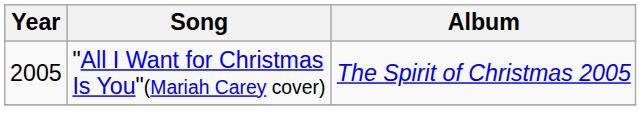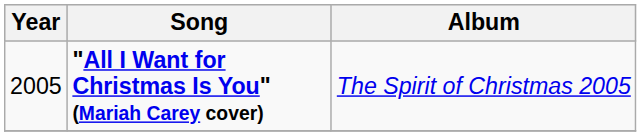(199, 72) normal -> (172, 85) bold
